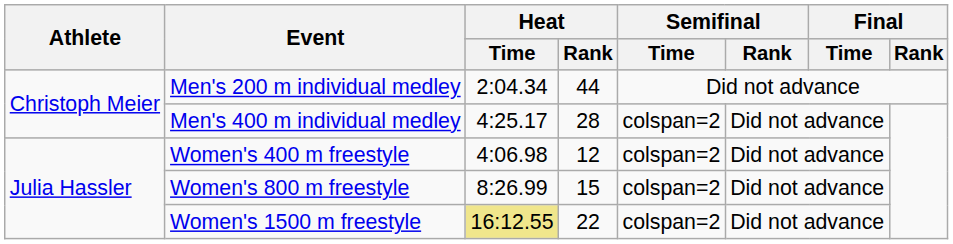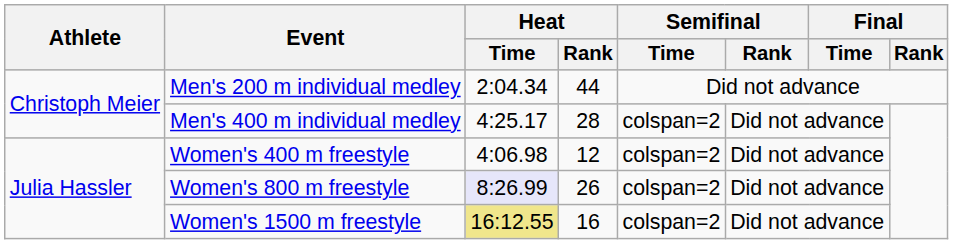(512, 188) no background -> (512, 188) lavender background
(588, 188) 15 -> (588, 188) 26
(588, 222) 22 -> (588, 222) 16
